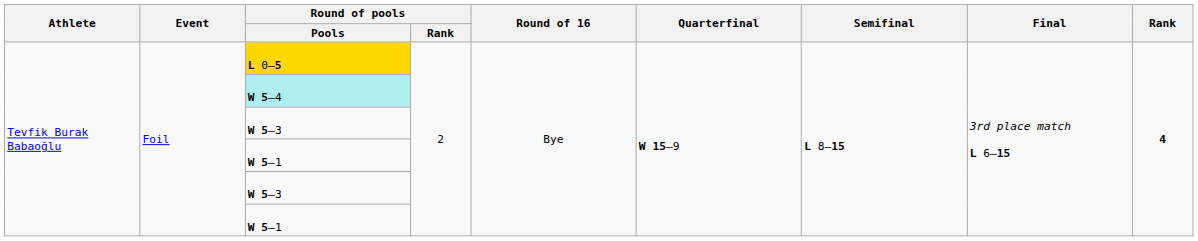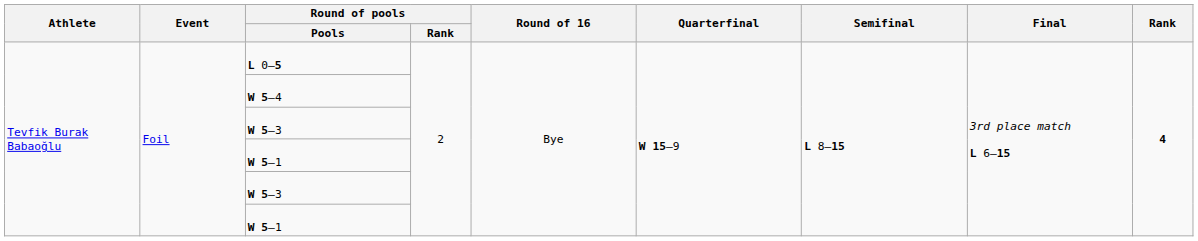(265, 65) gold background -> (265, 65) no background
(265, 97) paleturquoise background -> (265, 97) no background
